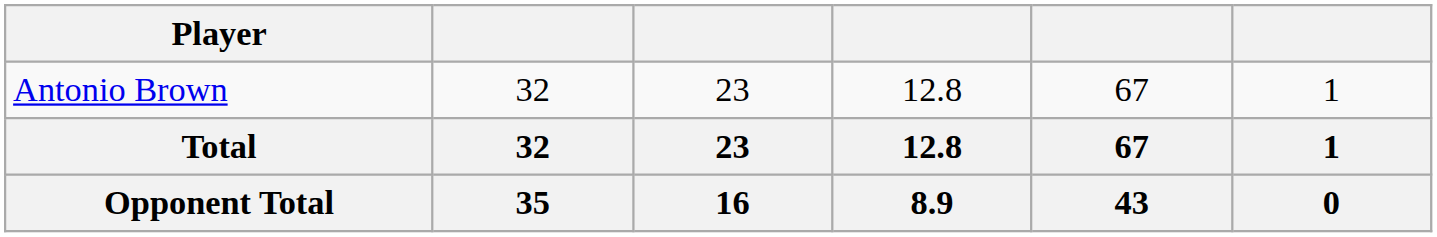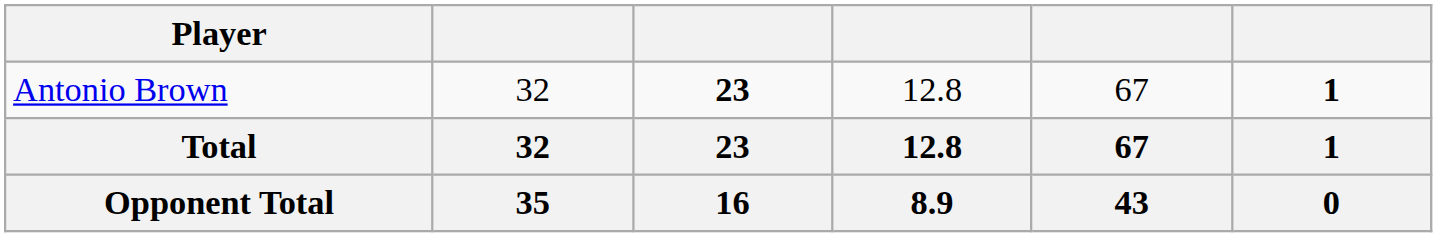(732, 89) normal -> (732, 89) bold
(1331, 89) normal -> (1331, 89) bold
